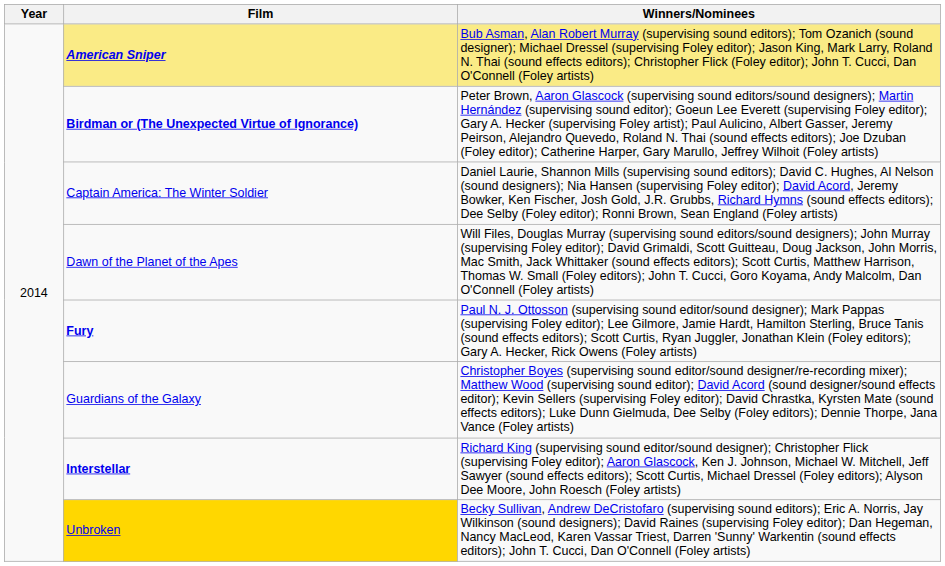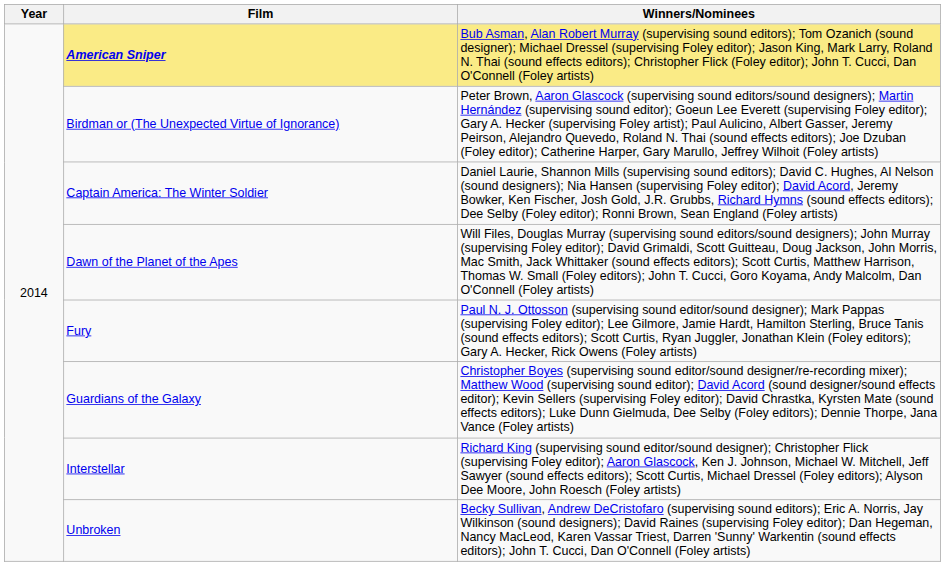(212, 124) bold -> (203, 124) normal
(80, 330) bold -> (79, 330) normal
(98, 468) bold -> (95, 468) normal
(93, 530) gold background -> (93, 530) no background
